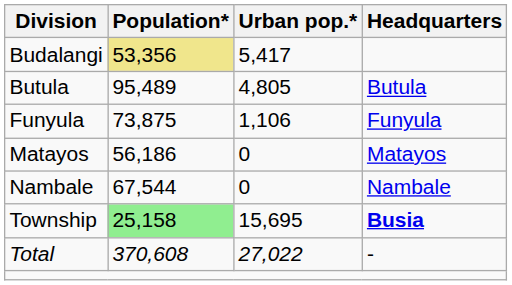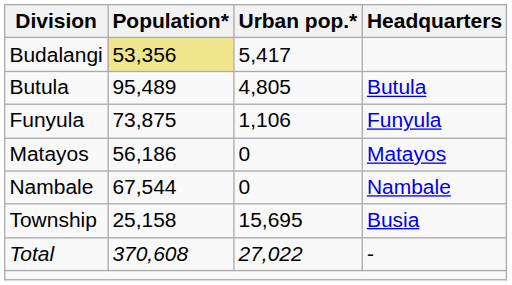(144, 220) lightgreen background -> (144, 220) no background
(395, 220) bold -> (393, 220) normal
